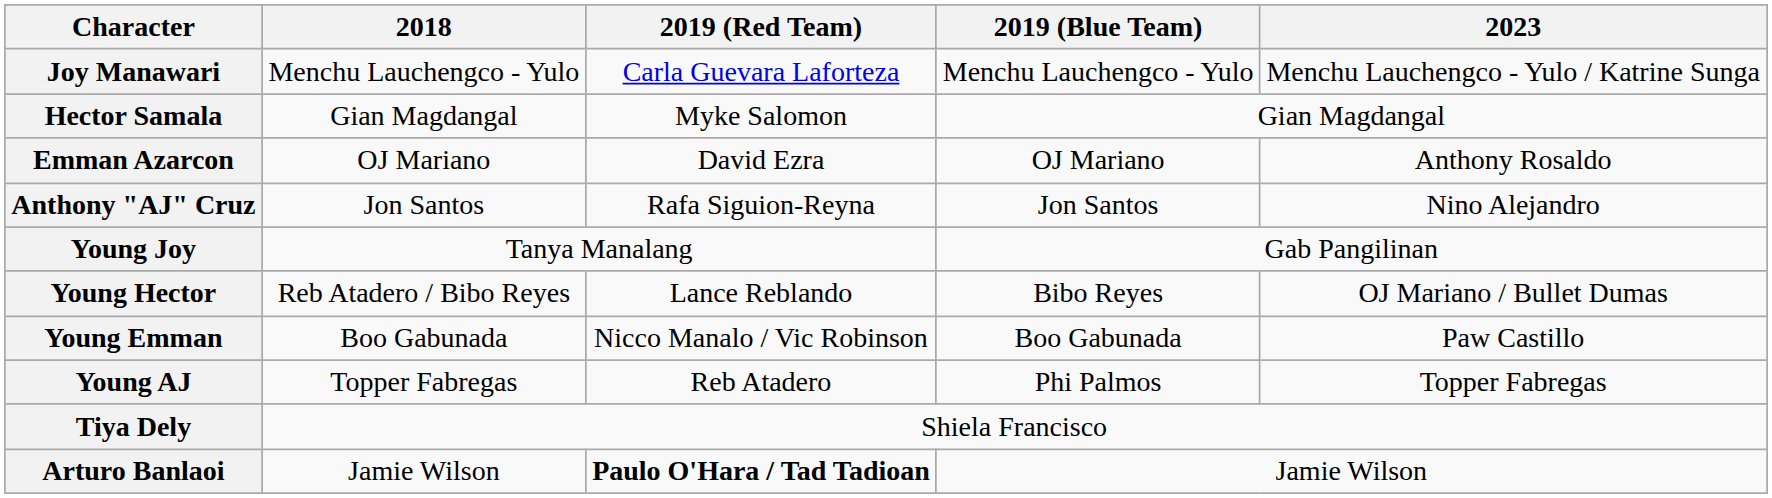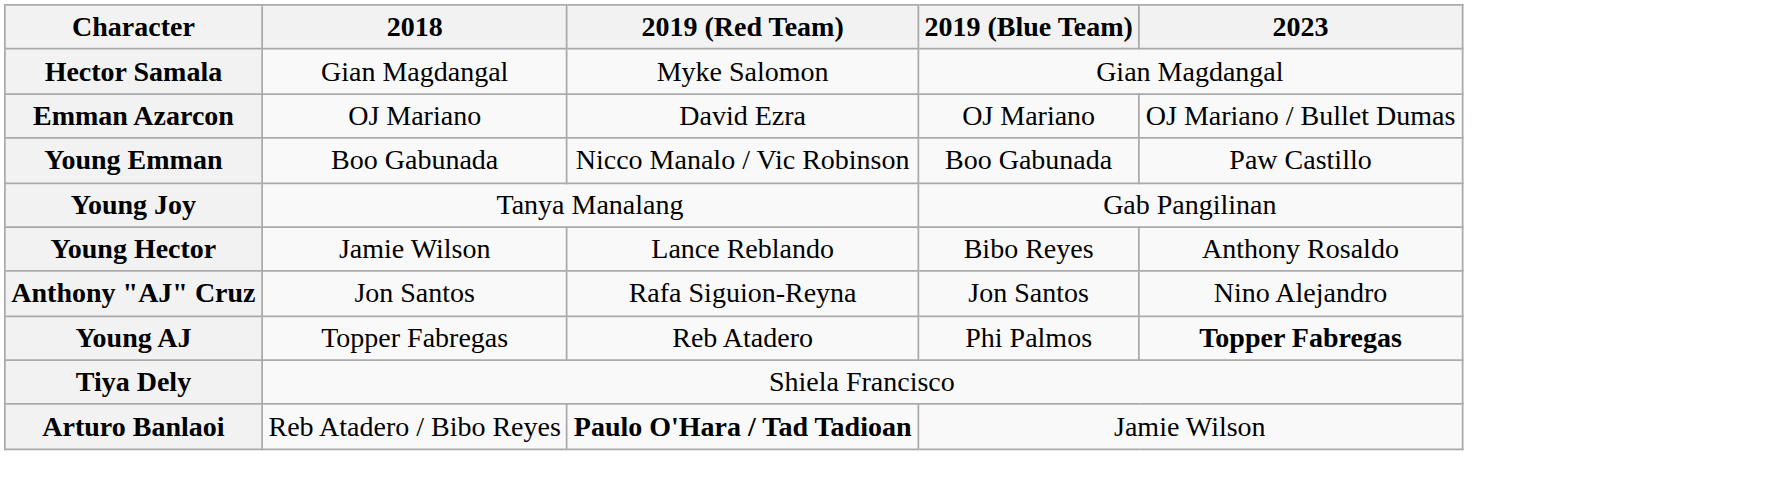- row: (133, 71)
(1513, 159) Anthony Rosaldo -> (1301, 115) OJ Mariano / Bullet Dumas
rows swapped: (133, 204) <-> (133, 337)
(424, 293) Reb Atadero / Bibo Reyes -> (415, 248) Jamie Wilson
(1513, 293) OJ Mariano / Bullet Dumas -> (1301, 248) Anthony Rosaldo
(1513, 381) normal -> (1301, 337) bold
(424, 470) Jamie Wilson -> (415, 426) Reb Atadero / Bibo Reyes
